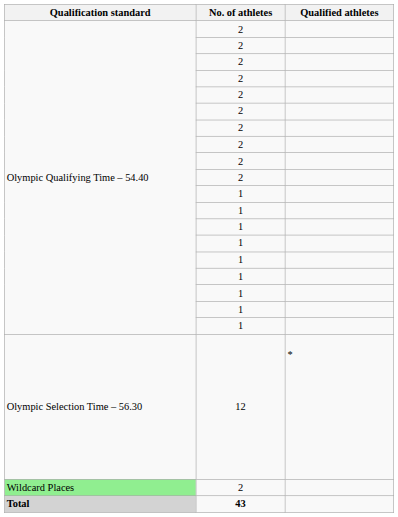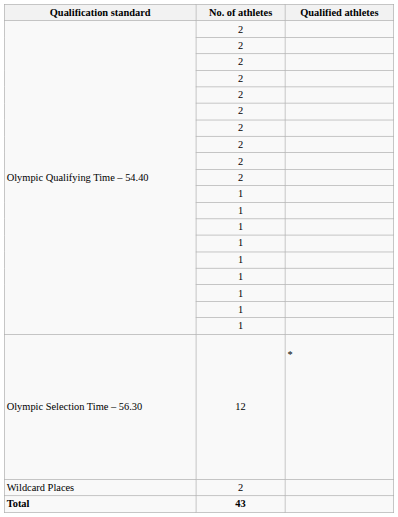(40, 487) lightgreen background -> (40, 487) no background
(18, 504) lightgrey background -> (18, 504) no background
